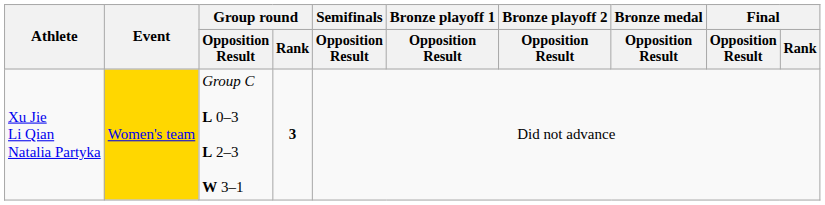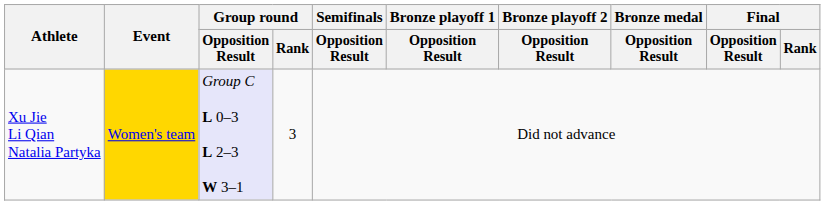(228, 134) no background -> (228, 134) lavender background
(293, 134) bold -> (293, 134) normal
